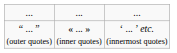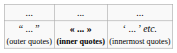(79, 34) normal -> (81, 34) bold
